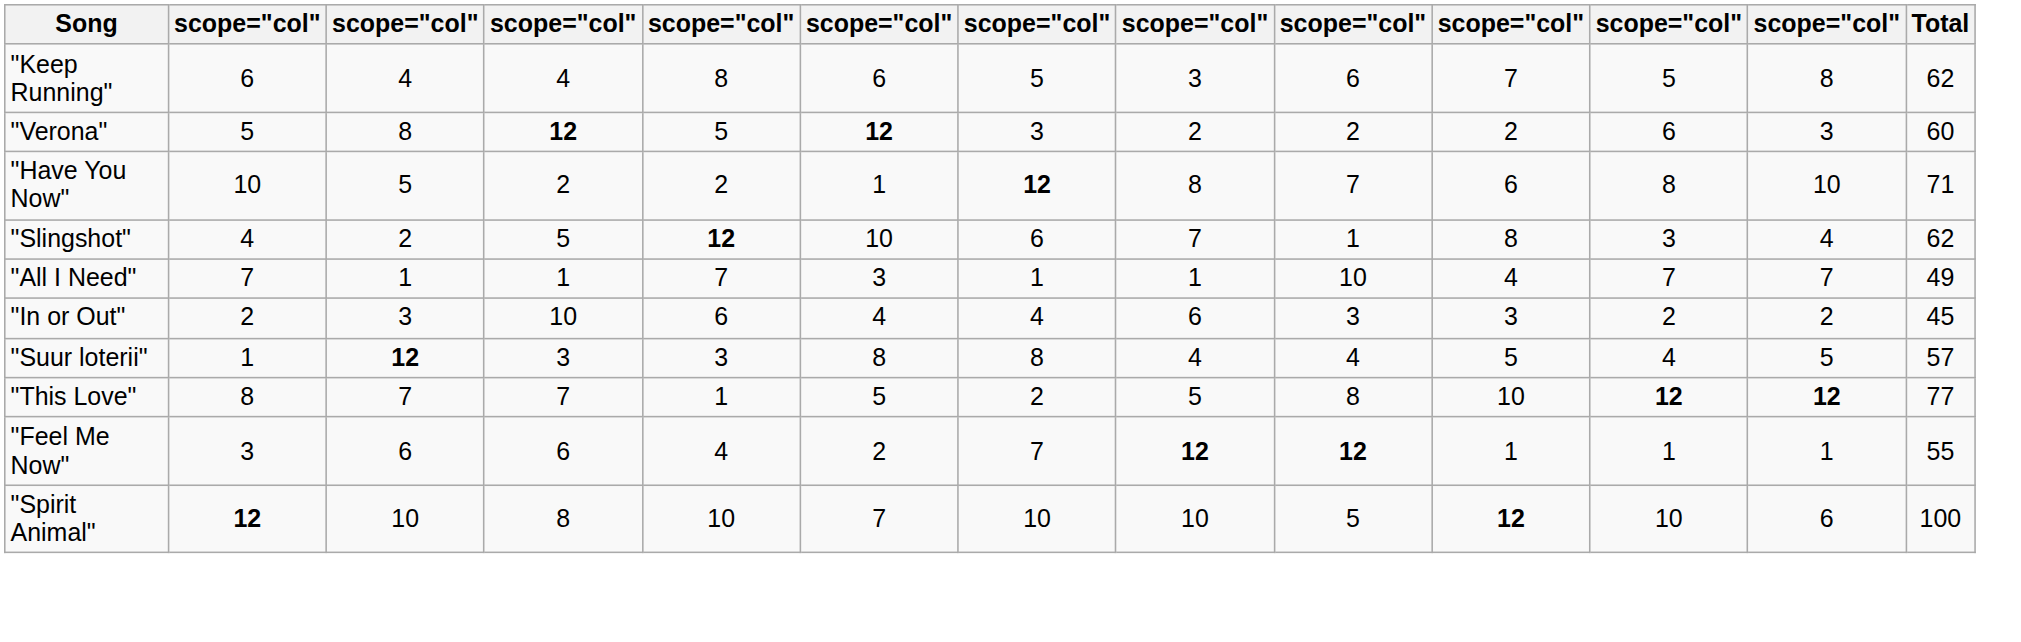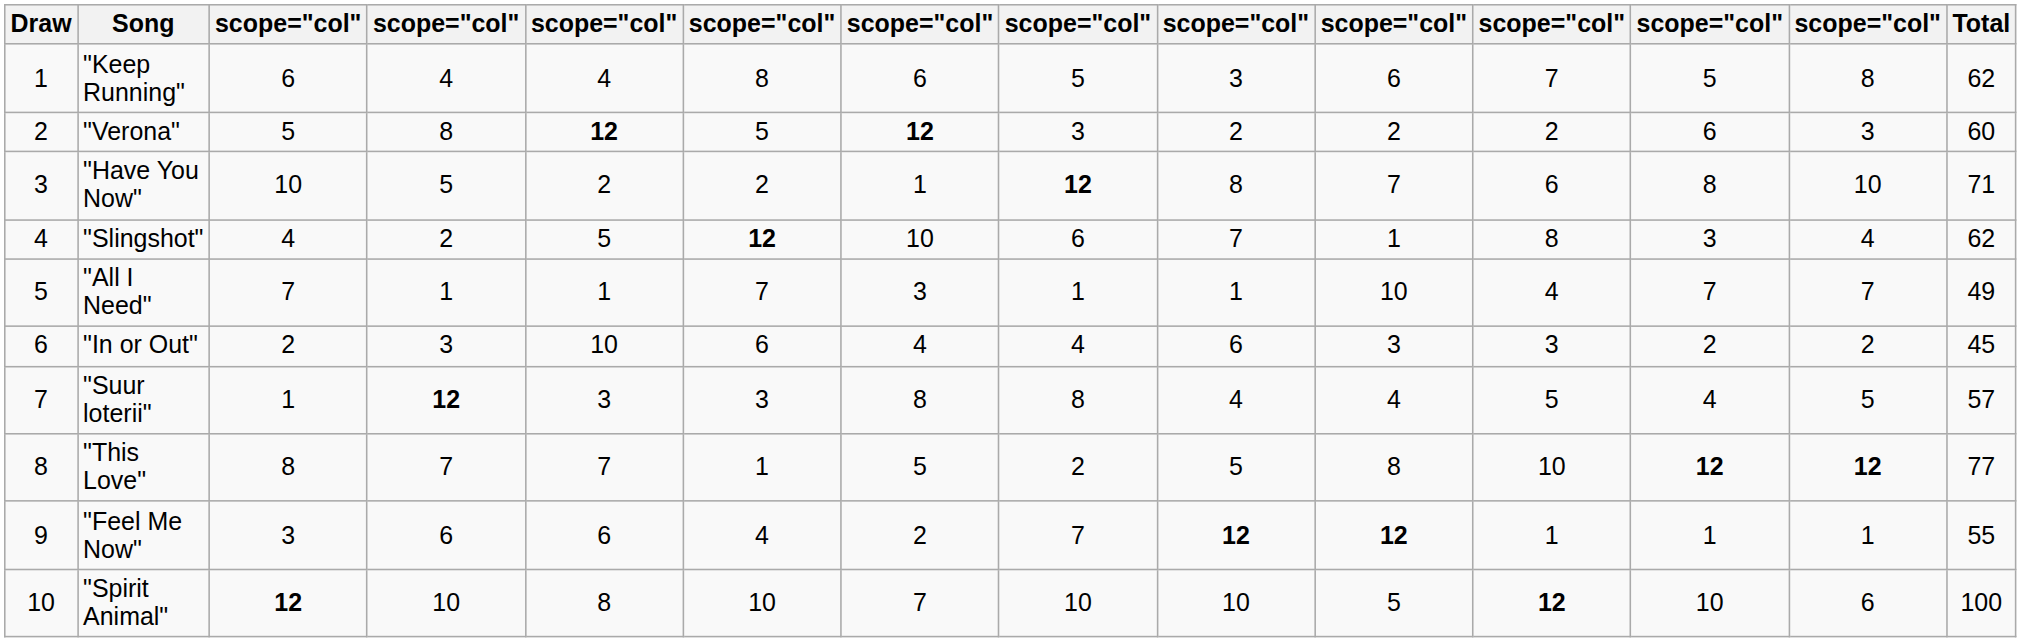+ column: (41, 24)
